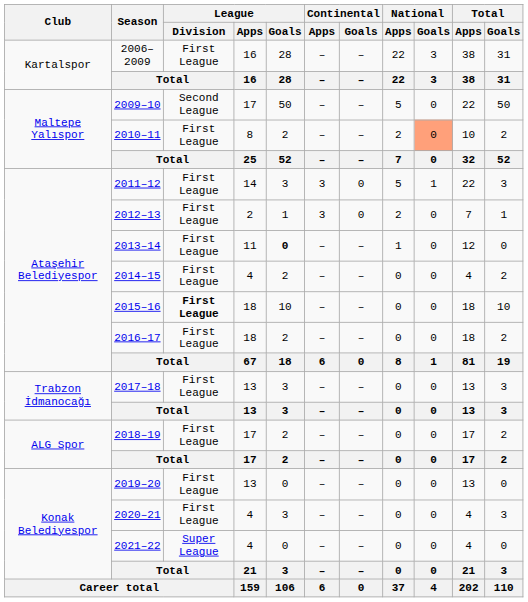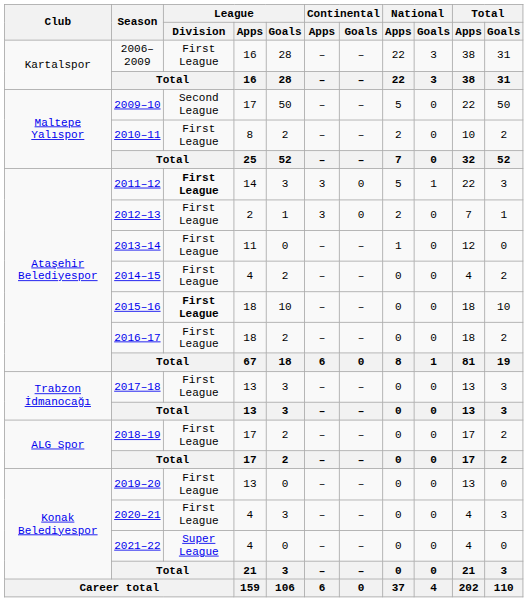(433, 135) lightsalmon background -> (433, 135) no background
(199, 184) normal -> (199, 184) bold
(285, 246) bold -> (285, 246) normal
